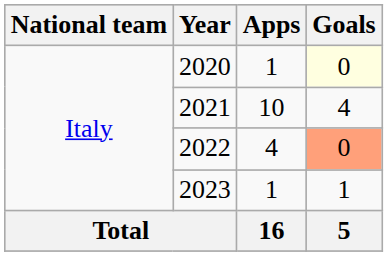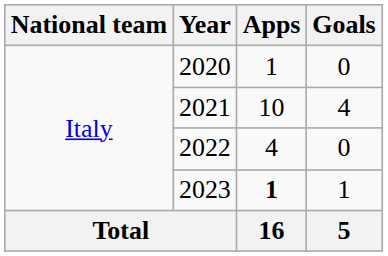(344, 66) lightyellow background -> (344, 66) no background
(344, 148) lightsalmon background -> (344, 148) no background
(272, 189) normal -> (272, 189) bold
